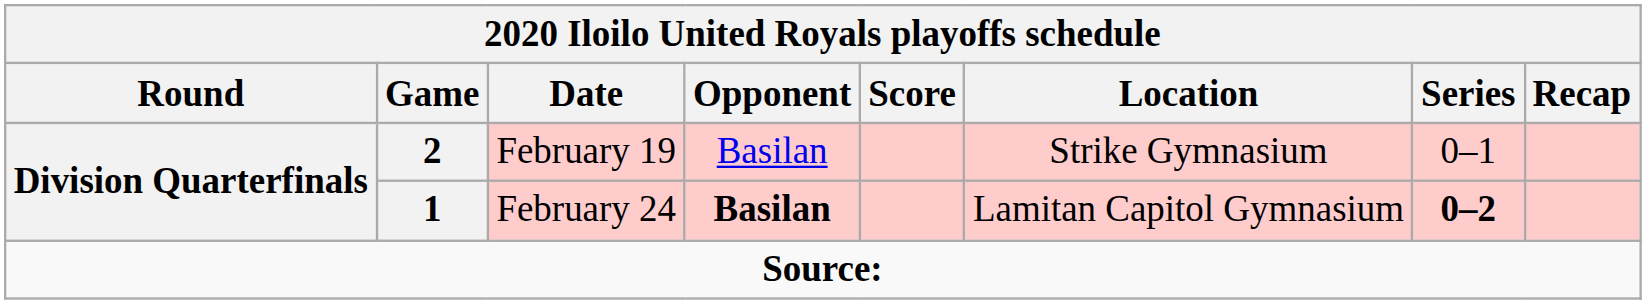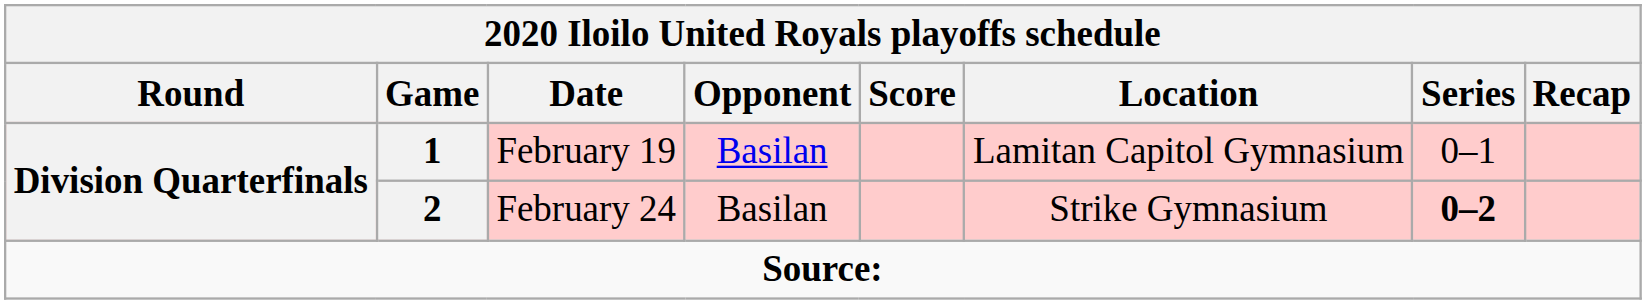(432, 151) 2 -> (432, 151) 1
(1188, 151) Strike Gymnasium -> (1188, 151) Lamitan Capitol Gymnasium
(432, 209) 1 -> (432, 209) 2
(772, 209) bold -> (772, 209) normal
(1188, 209) Lamitan Capitol Gymnasium -> (1188, 209) Strike Gymnasium
